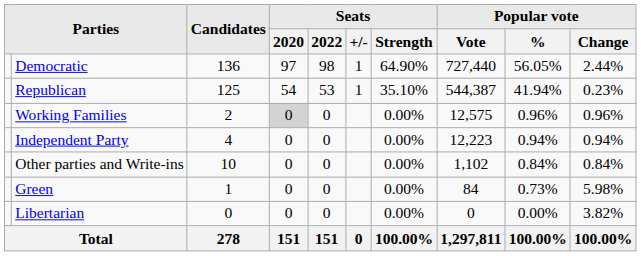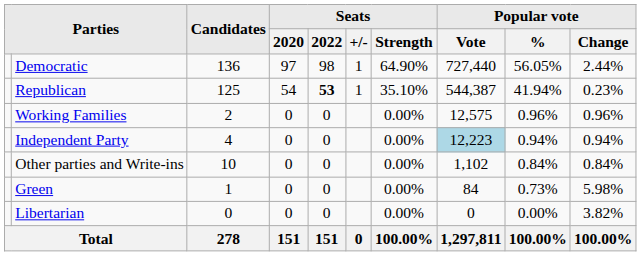(327, 90) normal -> (327, 90) bold
(289, 115) lightgrey background -> (289, 115) no background
(471, 139) no background -> (471, 139) lightblue background
